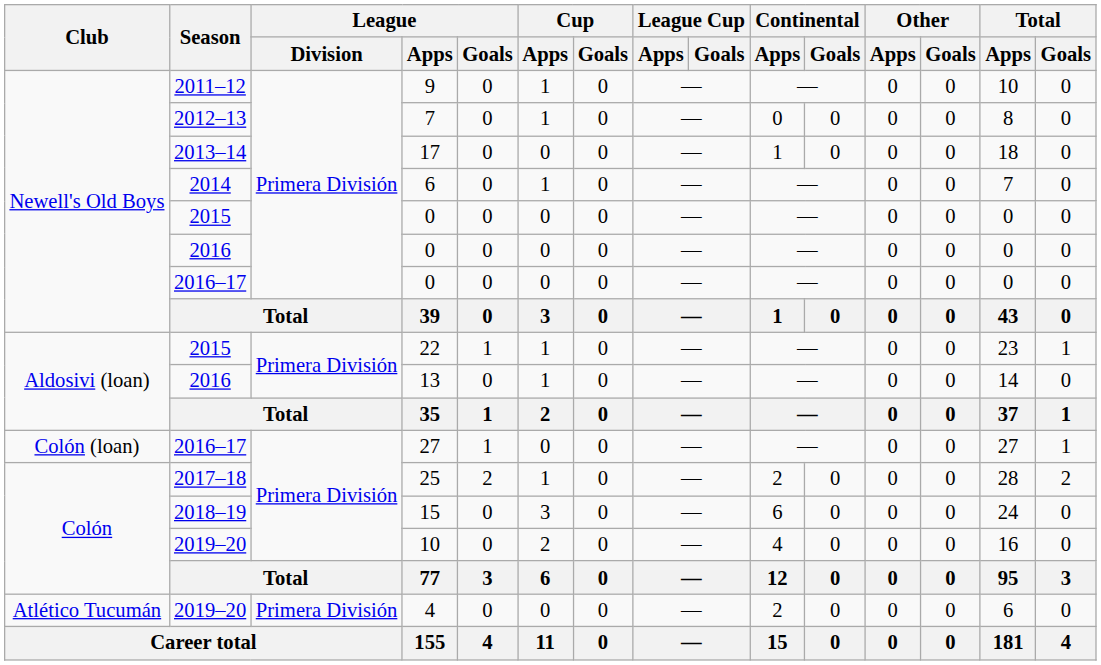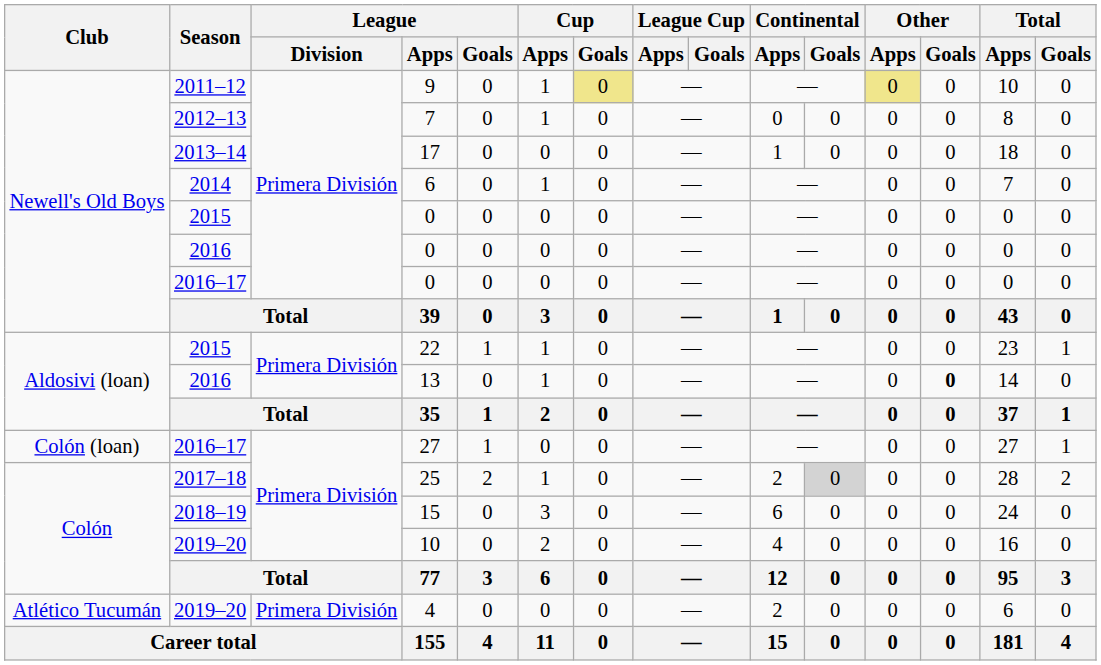(603, 86) no background -> (603, 86) khaki background
(893, 86) no background -> (893, 86) khaki background
(950, 380) normal -> (950, 380) bold
(835, 479) no background -> (835, 479) lightgrey background
